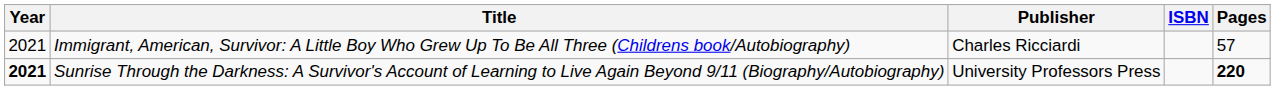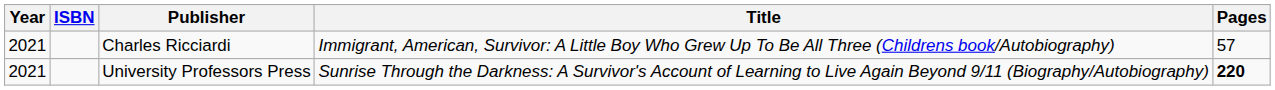columns swapped: (499, 17) <-> (1189, 17)
(27, 71) bold -> (27, 71) normal
